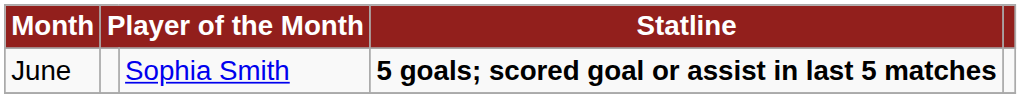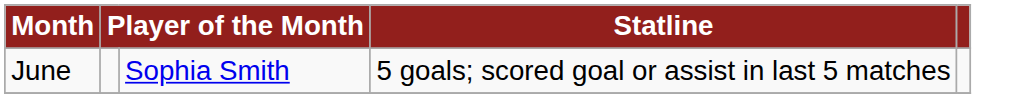(687, 70) bold -> (664, 70) normal
